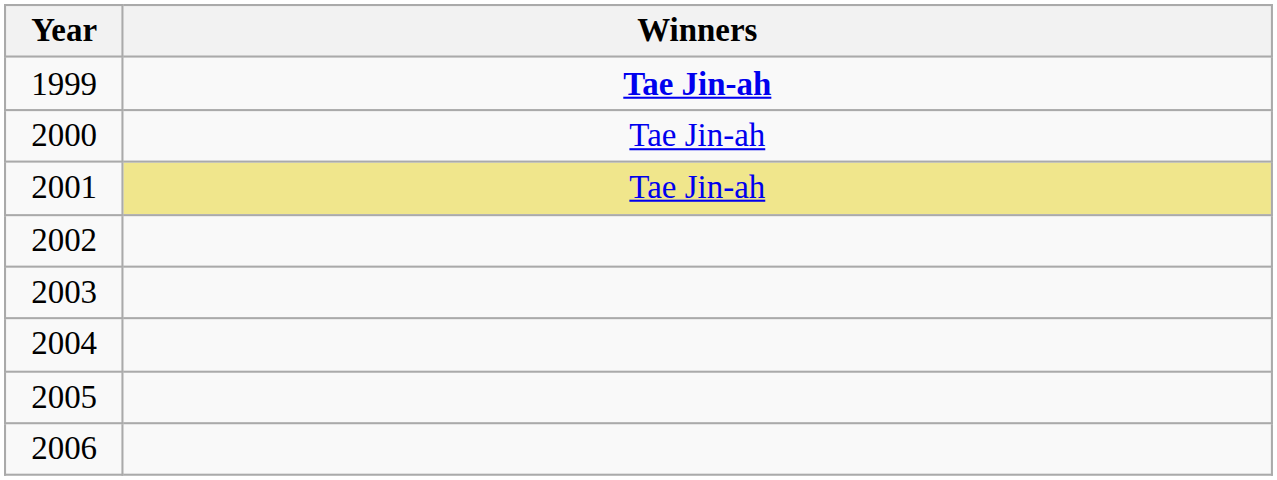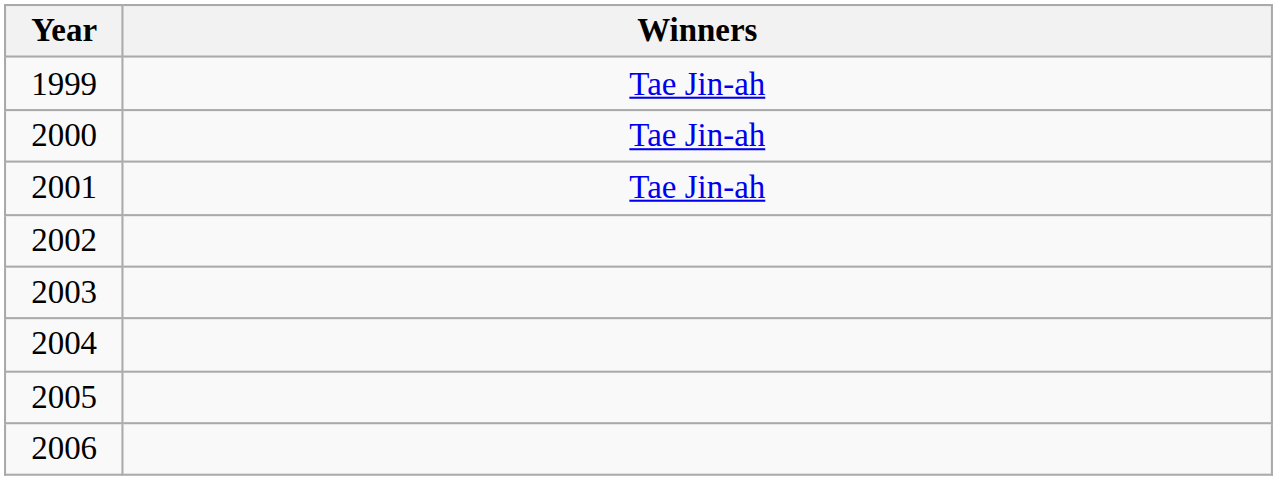(697, 82) bold -> (697, 82) normal
(697, 187) khaki background -> (697, 187) no background
